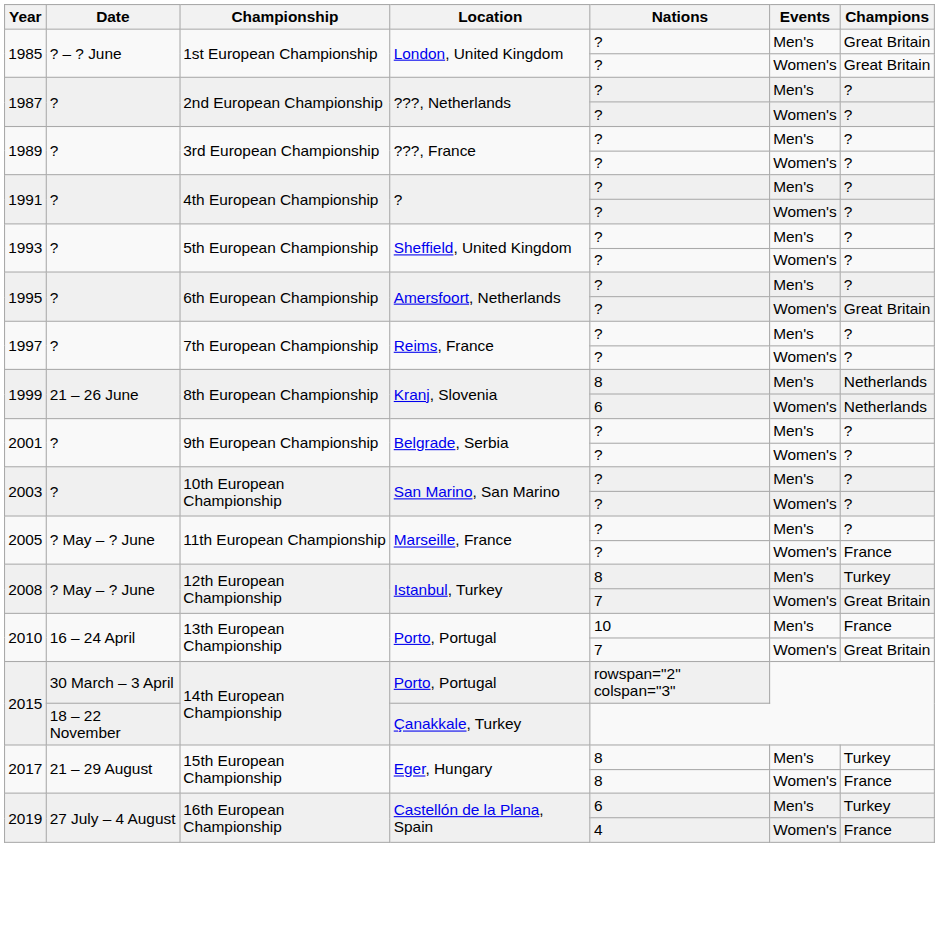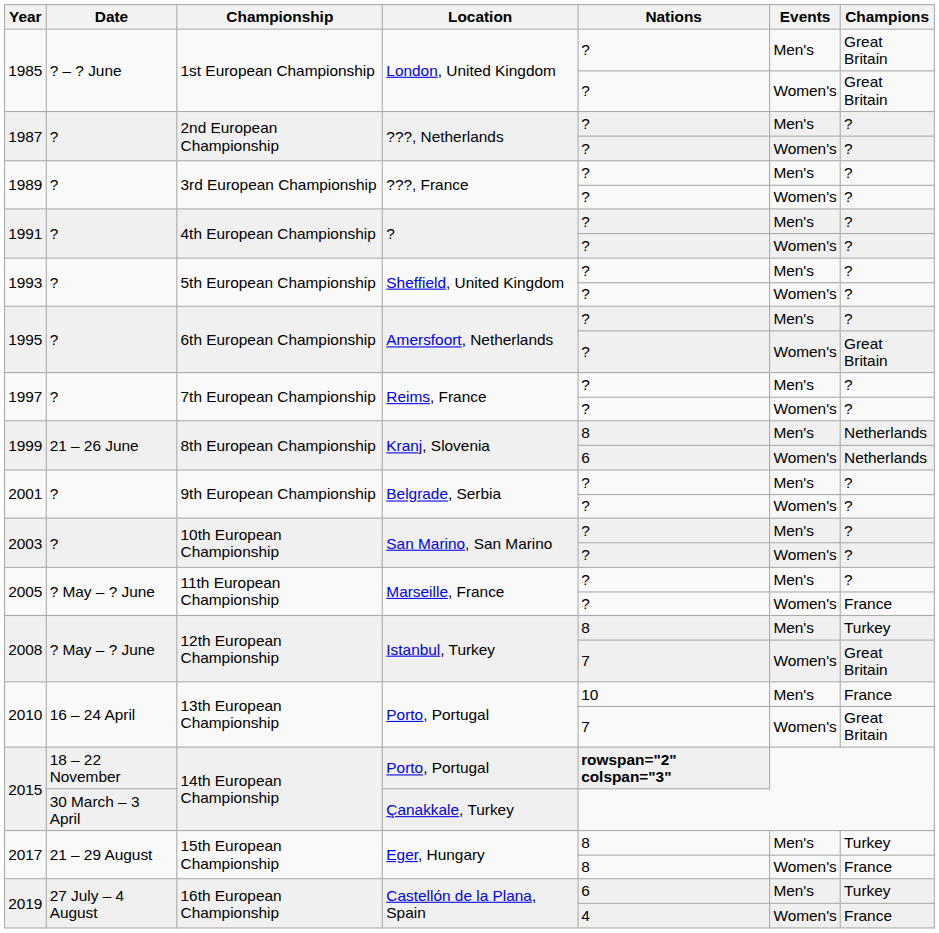(112, 683) 30 March – 3 April -> (85, 769) 18 – 22 November
(637, 683) normal -> (629, 769) bold
(85, 724) 18 – 22 November -> (95, 810) 30 March – 3 April
